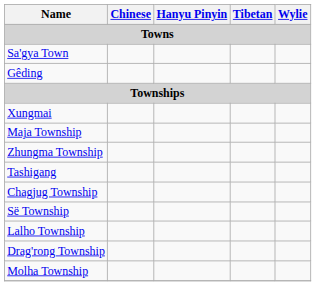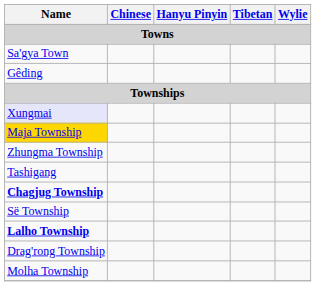(29, 113) no background -> (29, 113) lavender background
(44, 133) no background -> (44, 133) gold background
(52, 192) normal -> (55, 192) bold
(46, 231) normal -> (48, 231) bold
